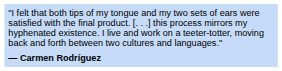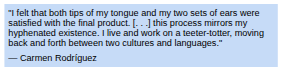(55, 58) bold -> (53, 58) normal
